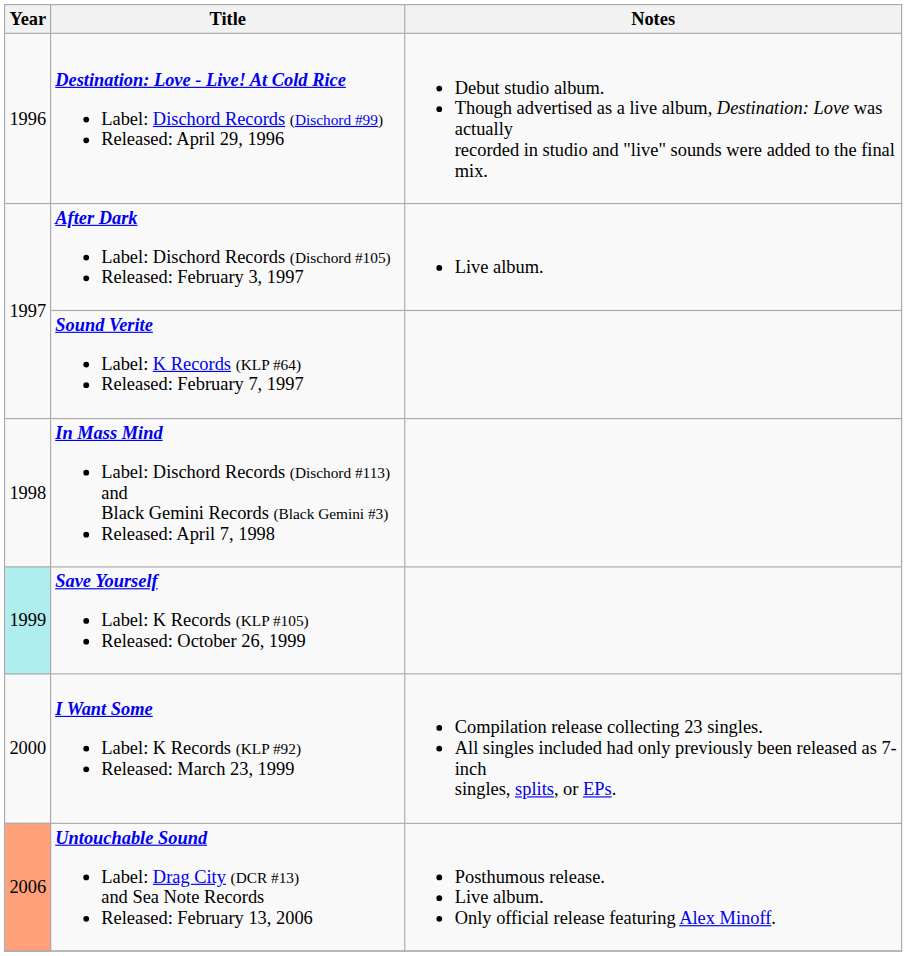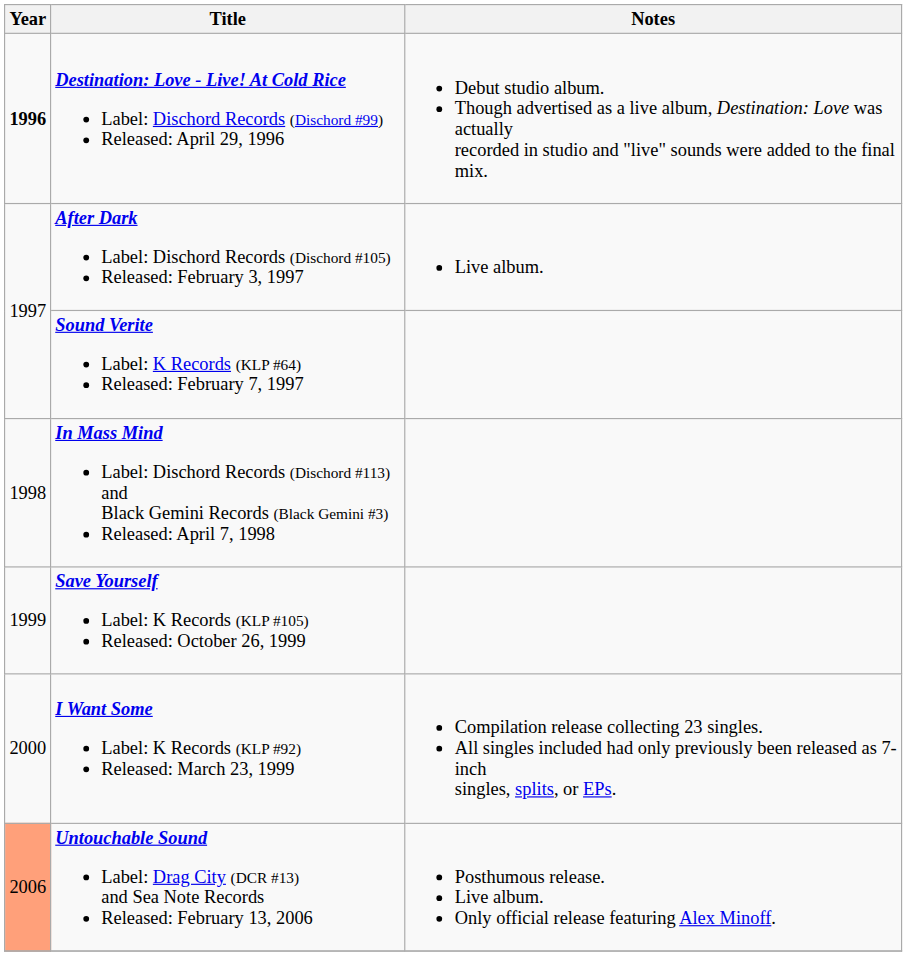(28, 118) normal -> (28, 118) bold
(28, 620) paleturquoise background -> (28, 620) no background
